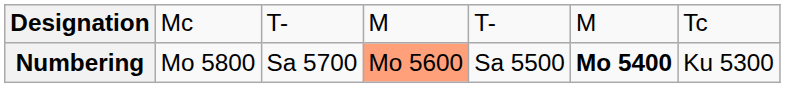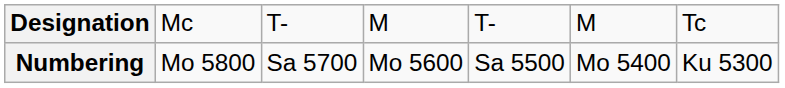(416, 62) lightsalmon background -> (416, 62) no background
(624, 62) bold -> (623, 62) normal
